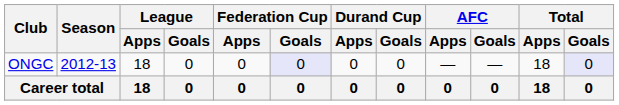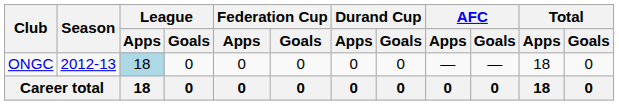(142, 65) no background -> (142, 65) lightblue background
(301, 65) lavender background -> (301, 65) no background
(589, 65) lavender background -> (589, 65) no background
